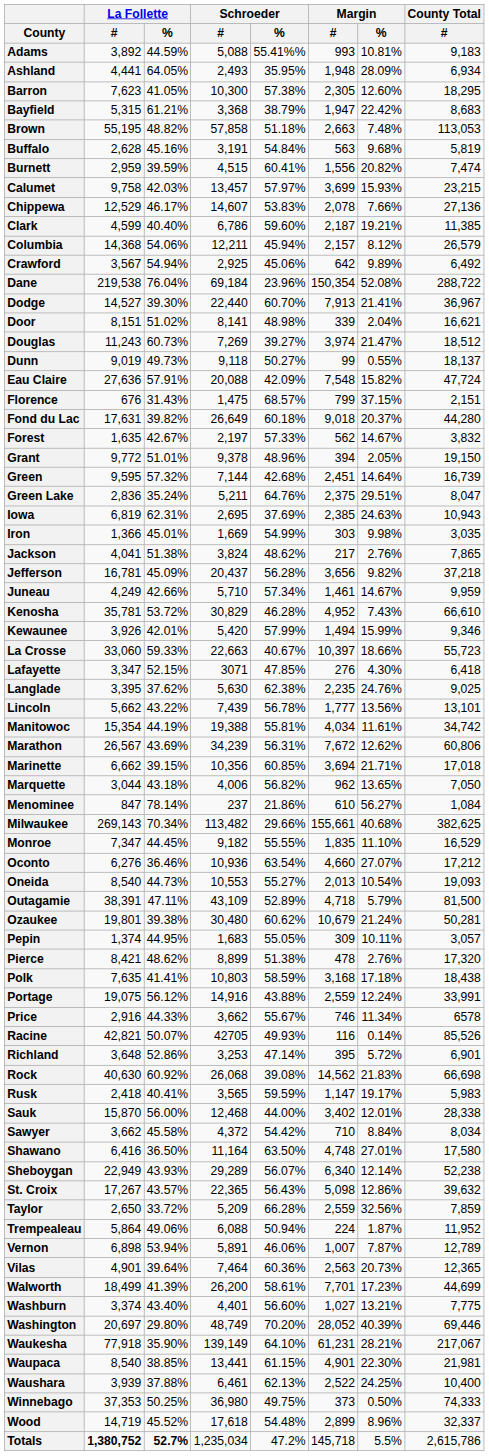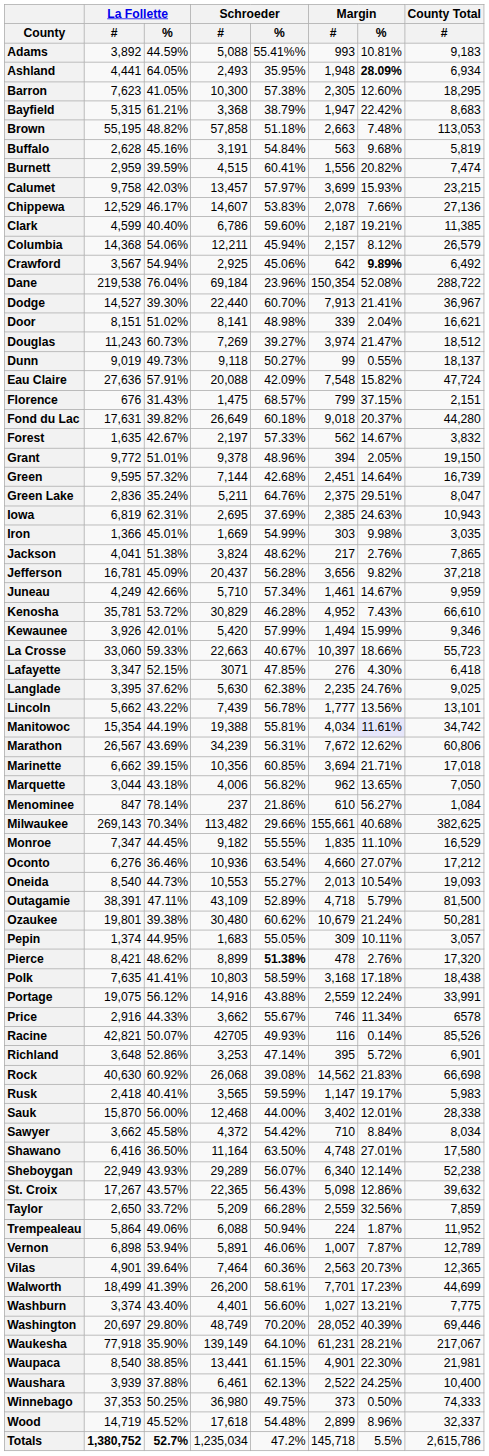(381, 71) normal -> (381, 71) bold
(385, 264) normal -> (385, 264) bold
(382, 727) no background -> (382, 727) lavender background
(285, 959) normal -> (285, 959) bold
